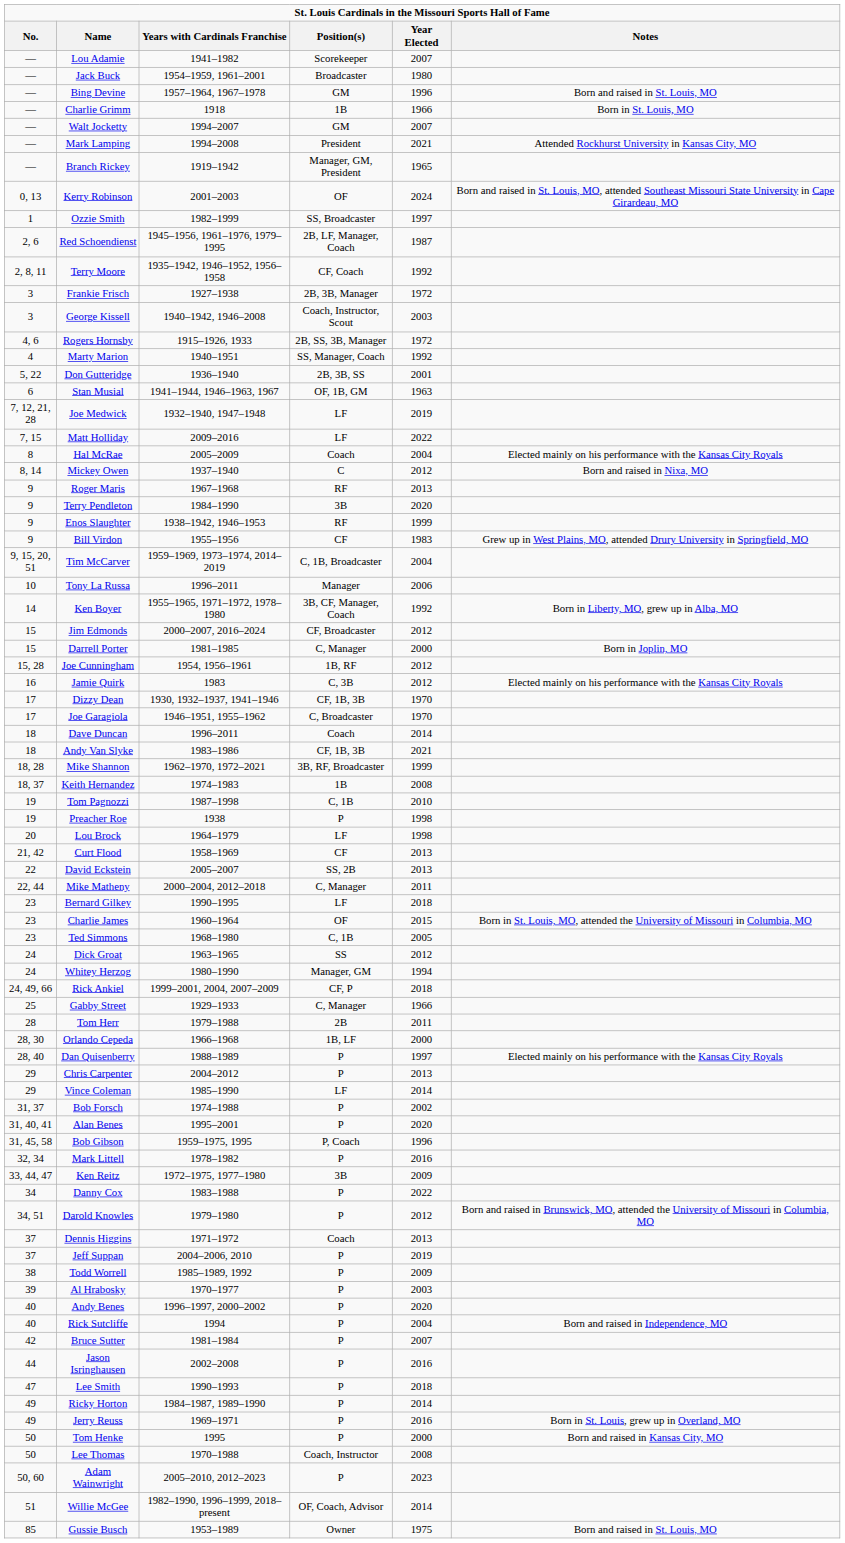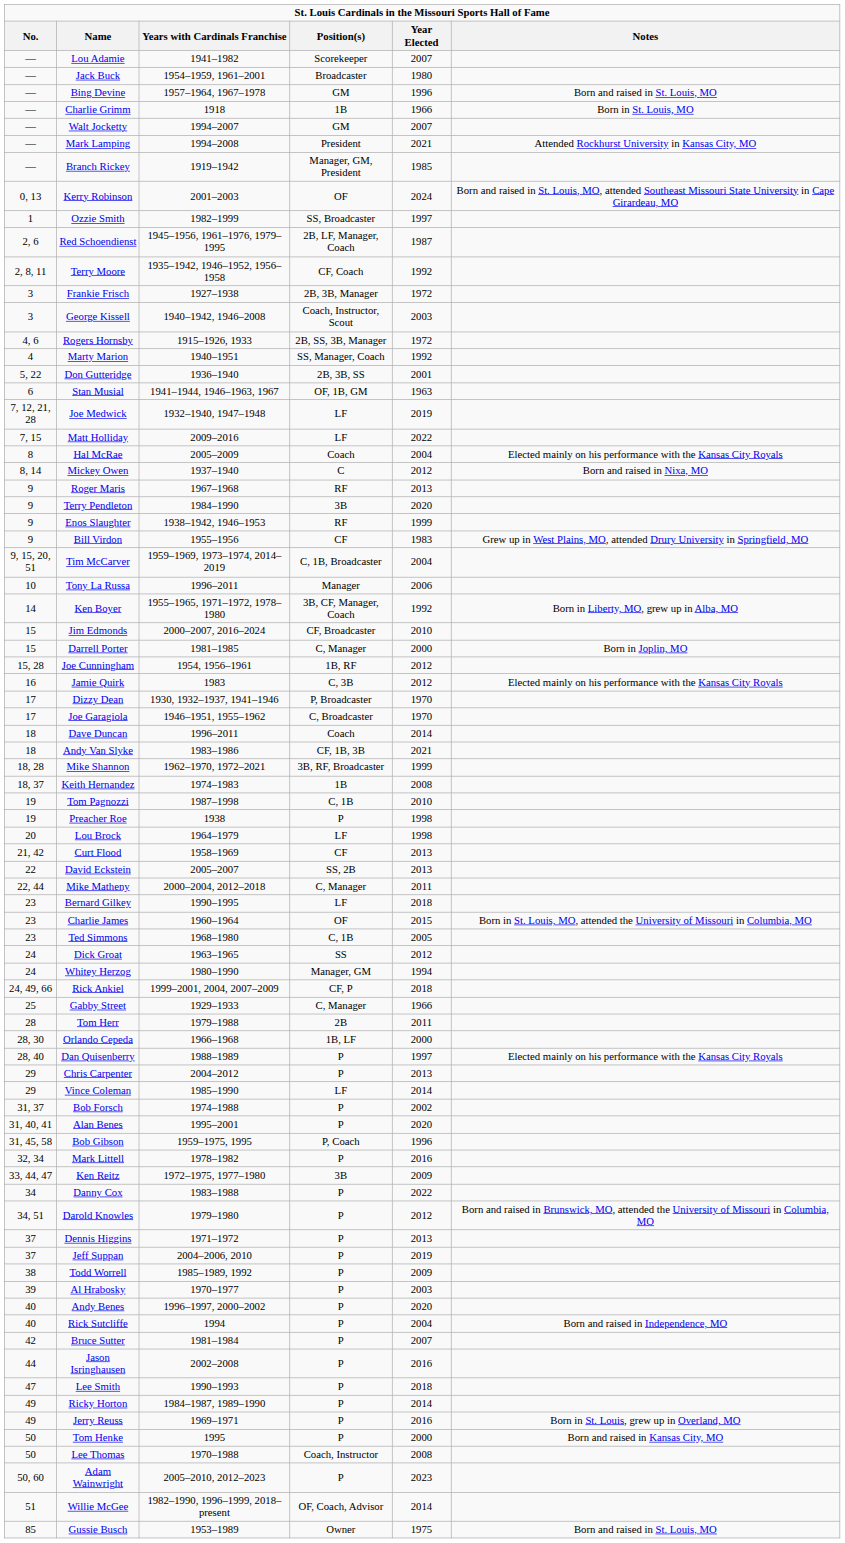(421, 167) 1965 -> (421, 167) 1985
(421, 631) 2012 -> (421, 631) 2010
(341, 699) CF, 1B, 3B -> (341, 699) P, Broadcaster
(341, 1238) Coach -> (341, 1238) P
